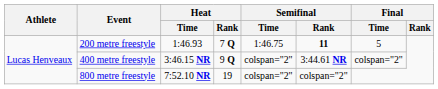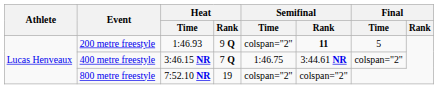(227, 44) 7 Q -> (227, 44) 9 Q
(268, 44) 1:46.75 -> (268, 44) colspan="2"
(227, 60) 9 Q -> (227, 60) 7 Q
(268, 60) colspan="2" -> (268, 60) 1:46.75
